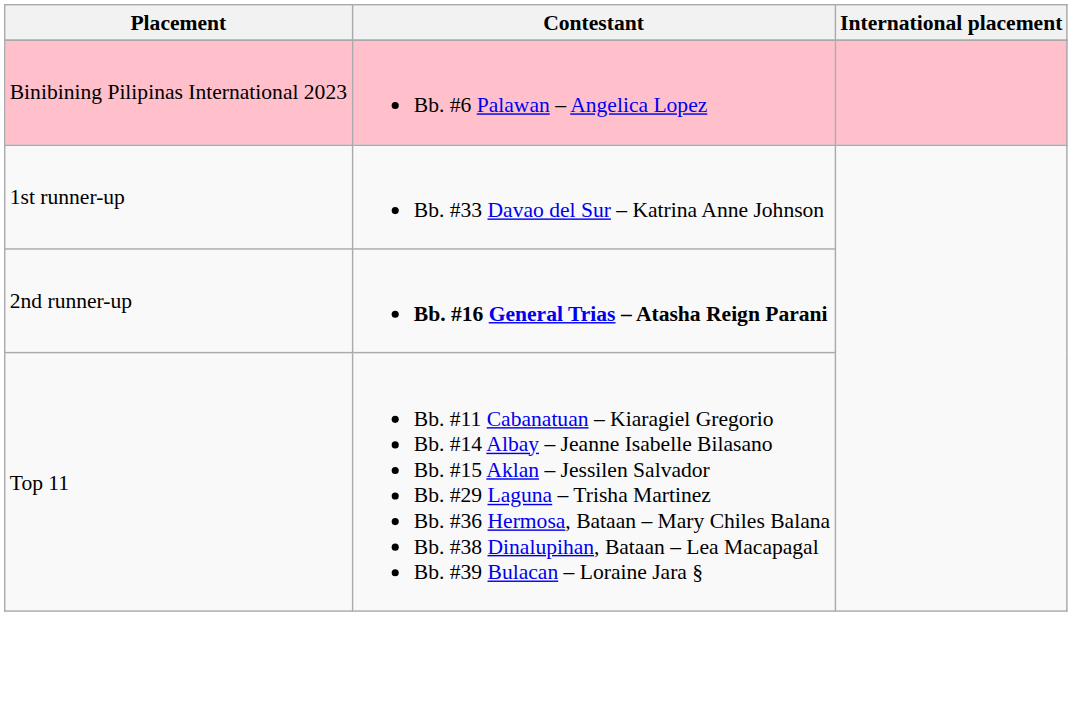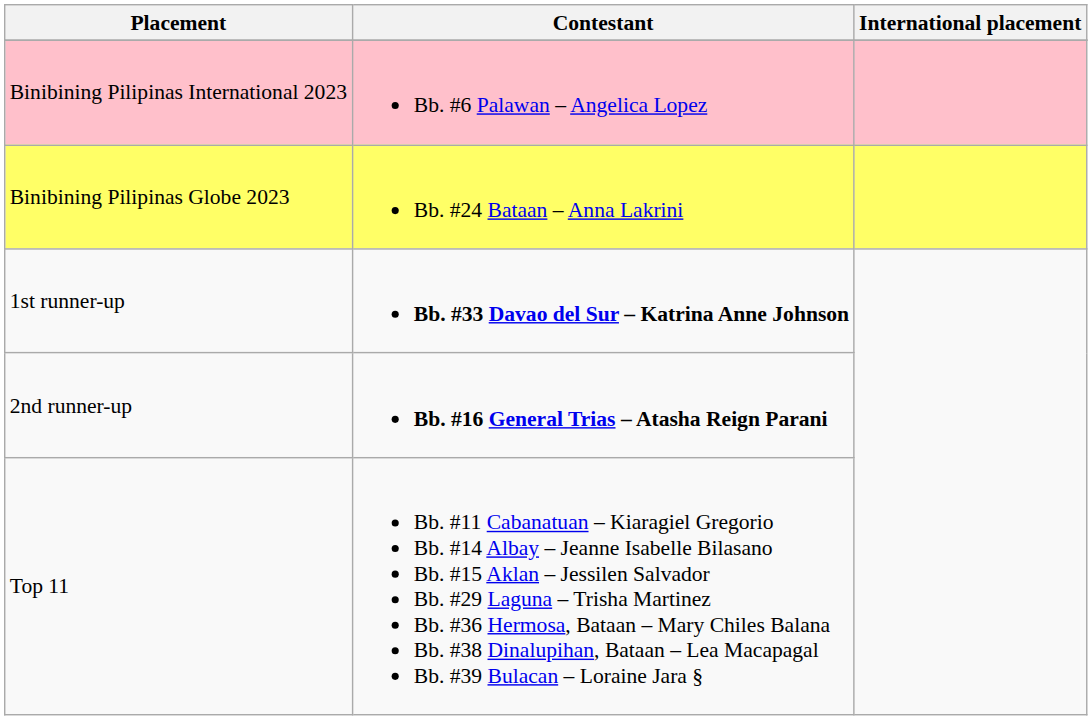+ row: (150, 196)
(594, 210) normal -> (603, 314) bold
